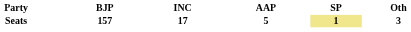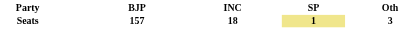- column: (266, 7)
(183, 21) 17 -> (233, 21) 18
